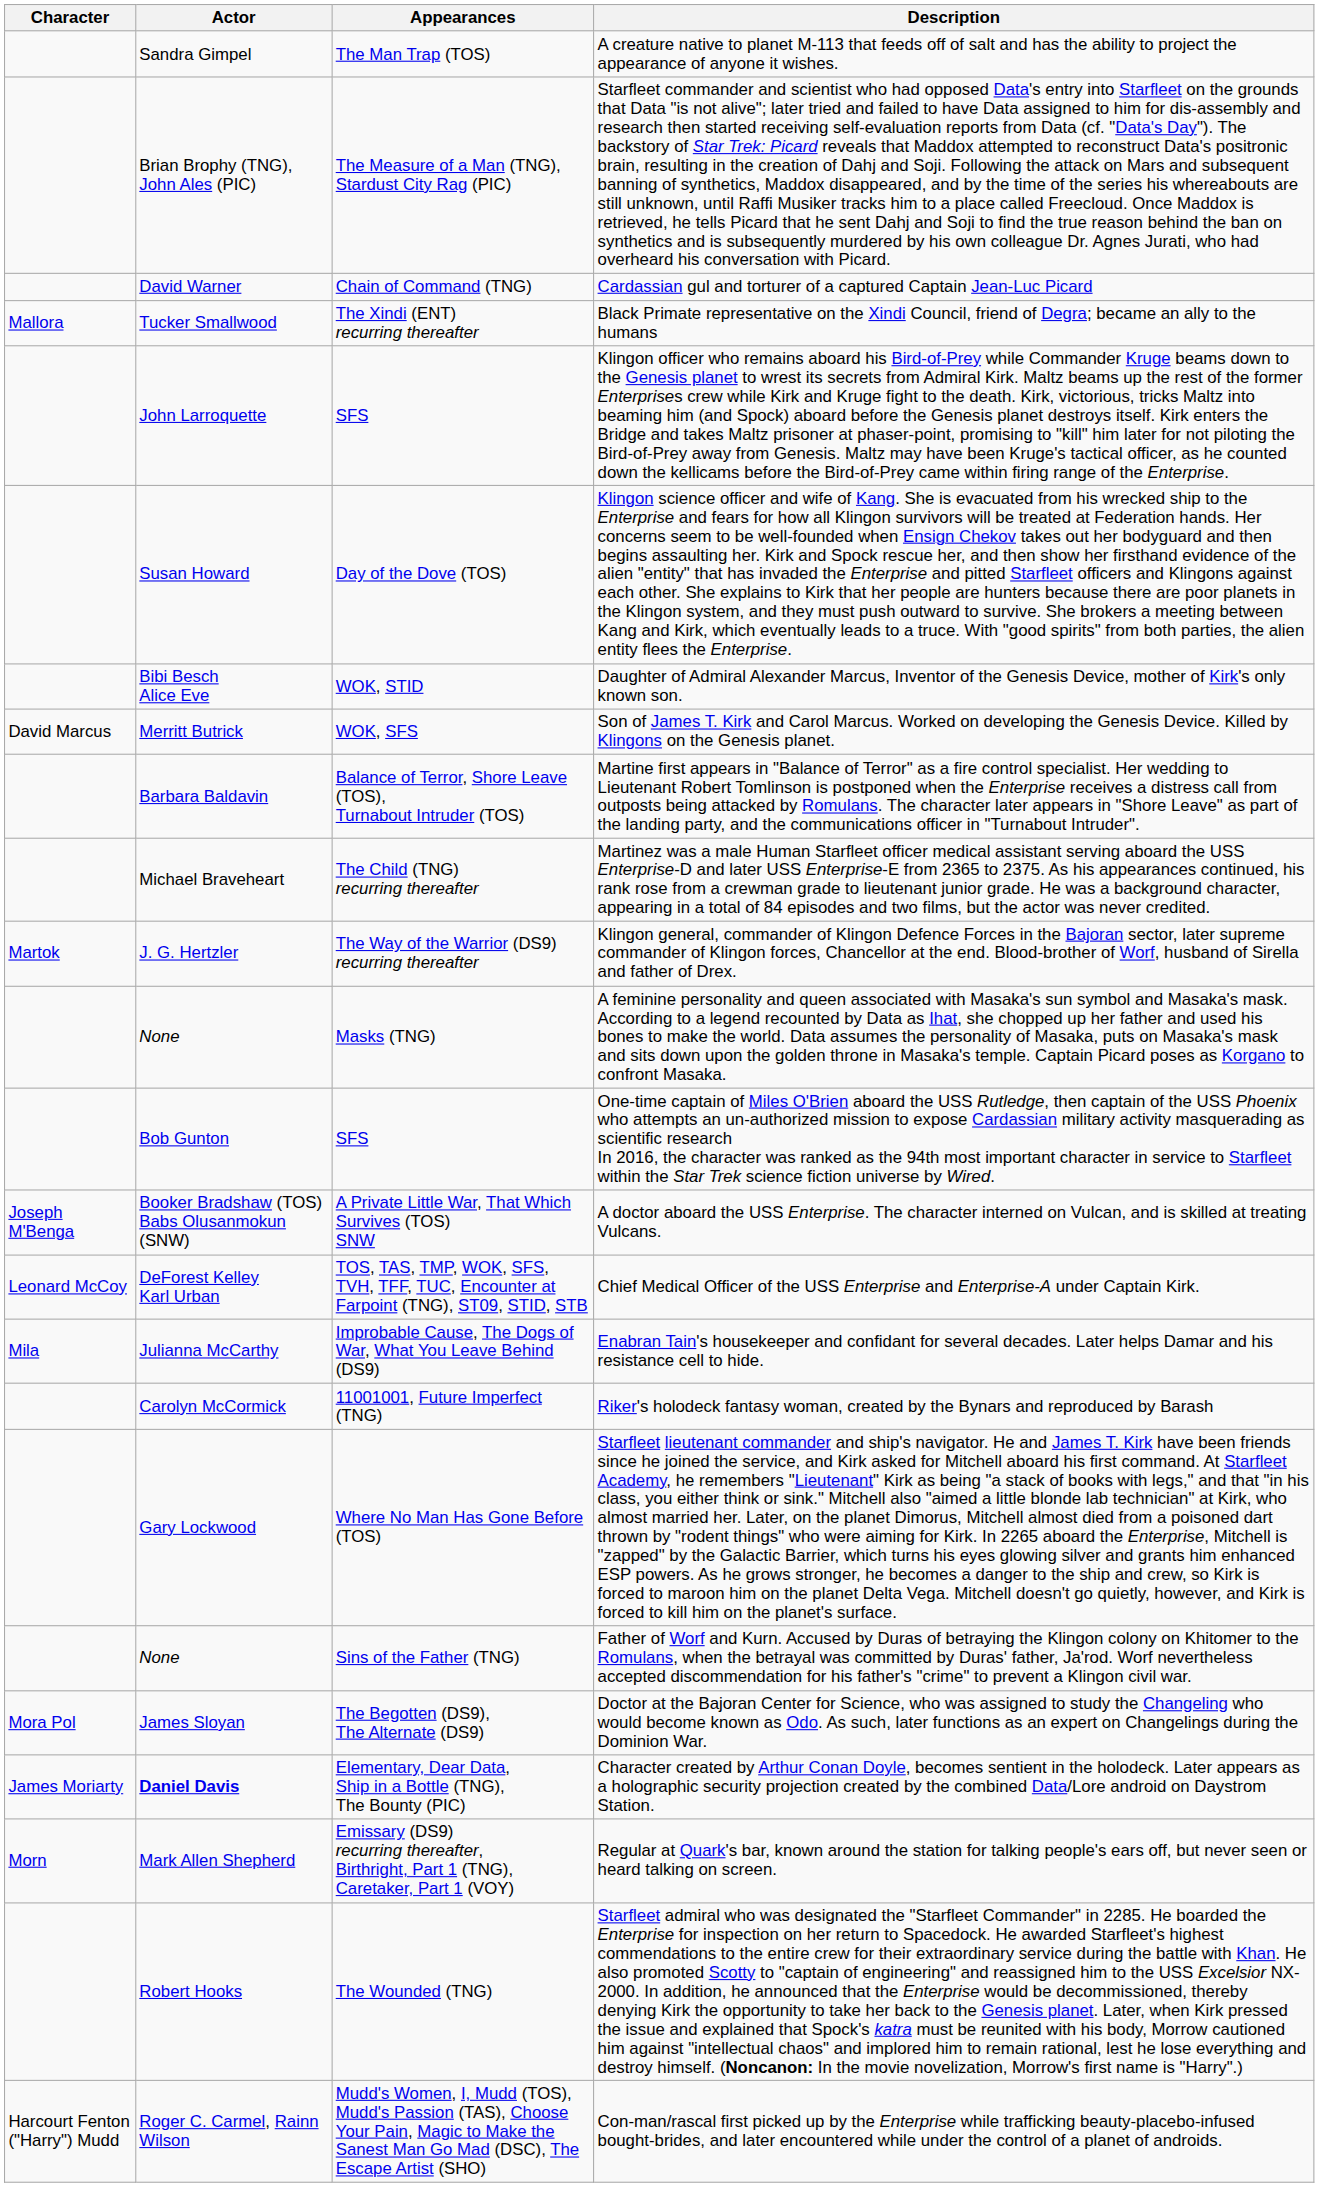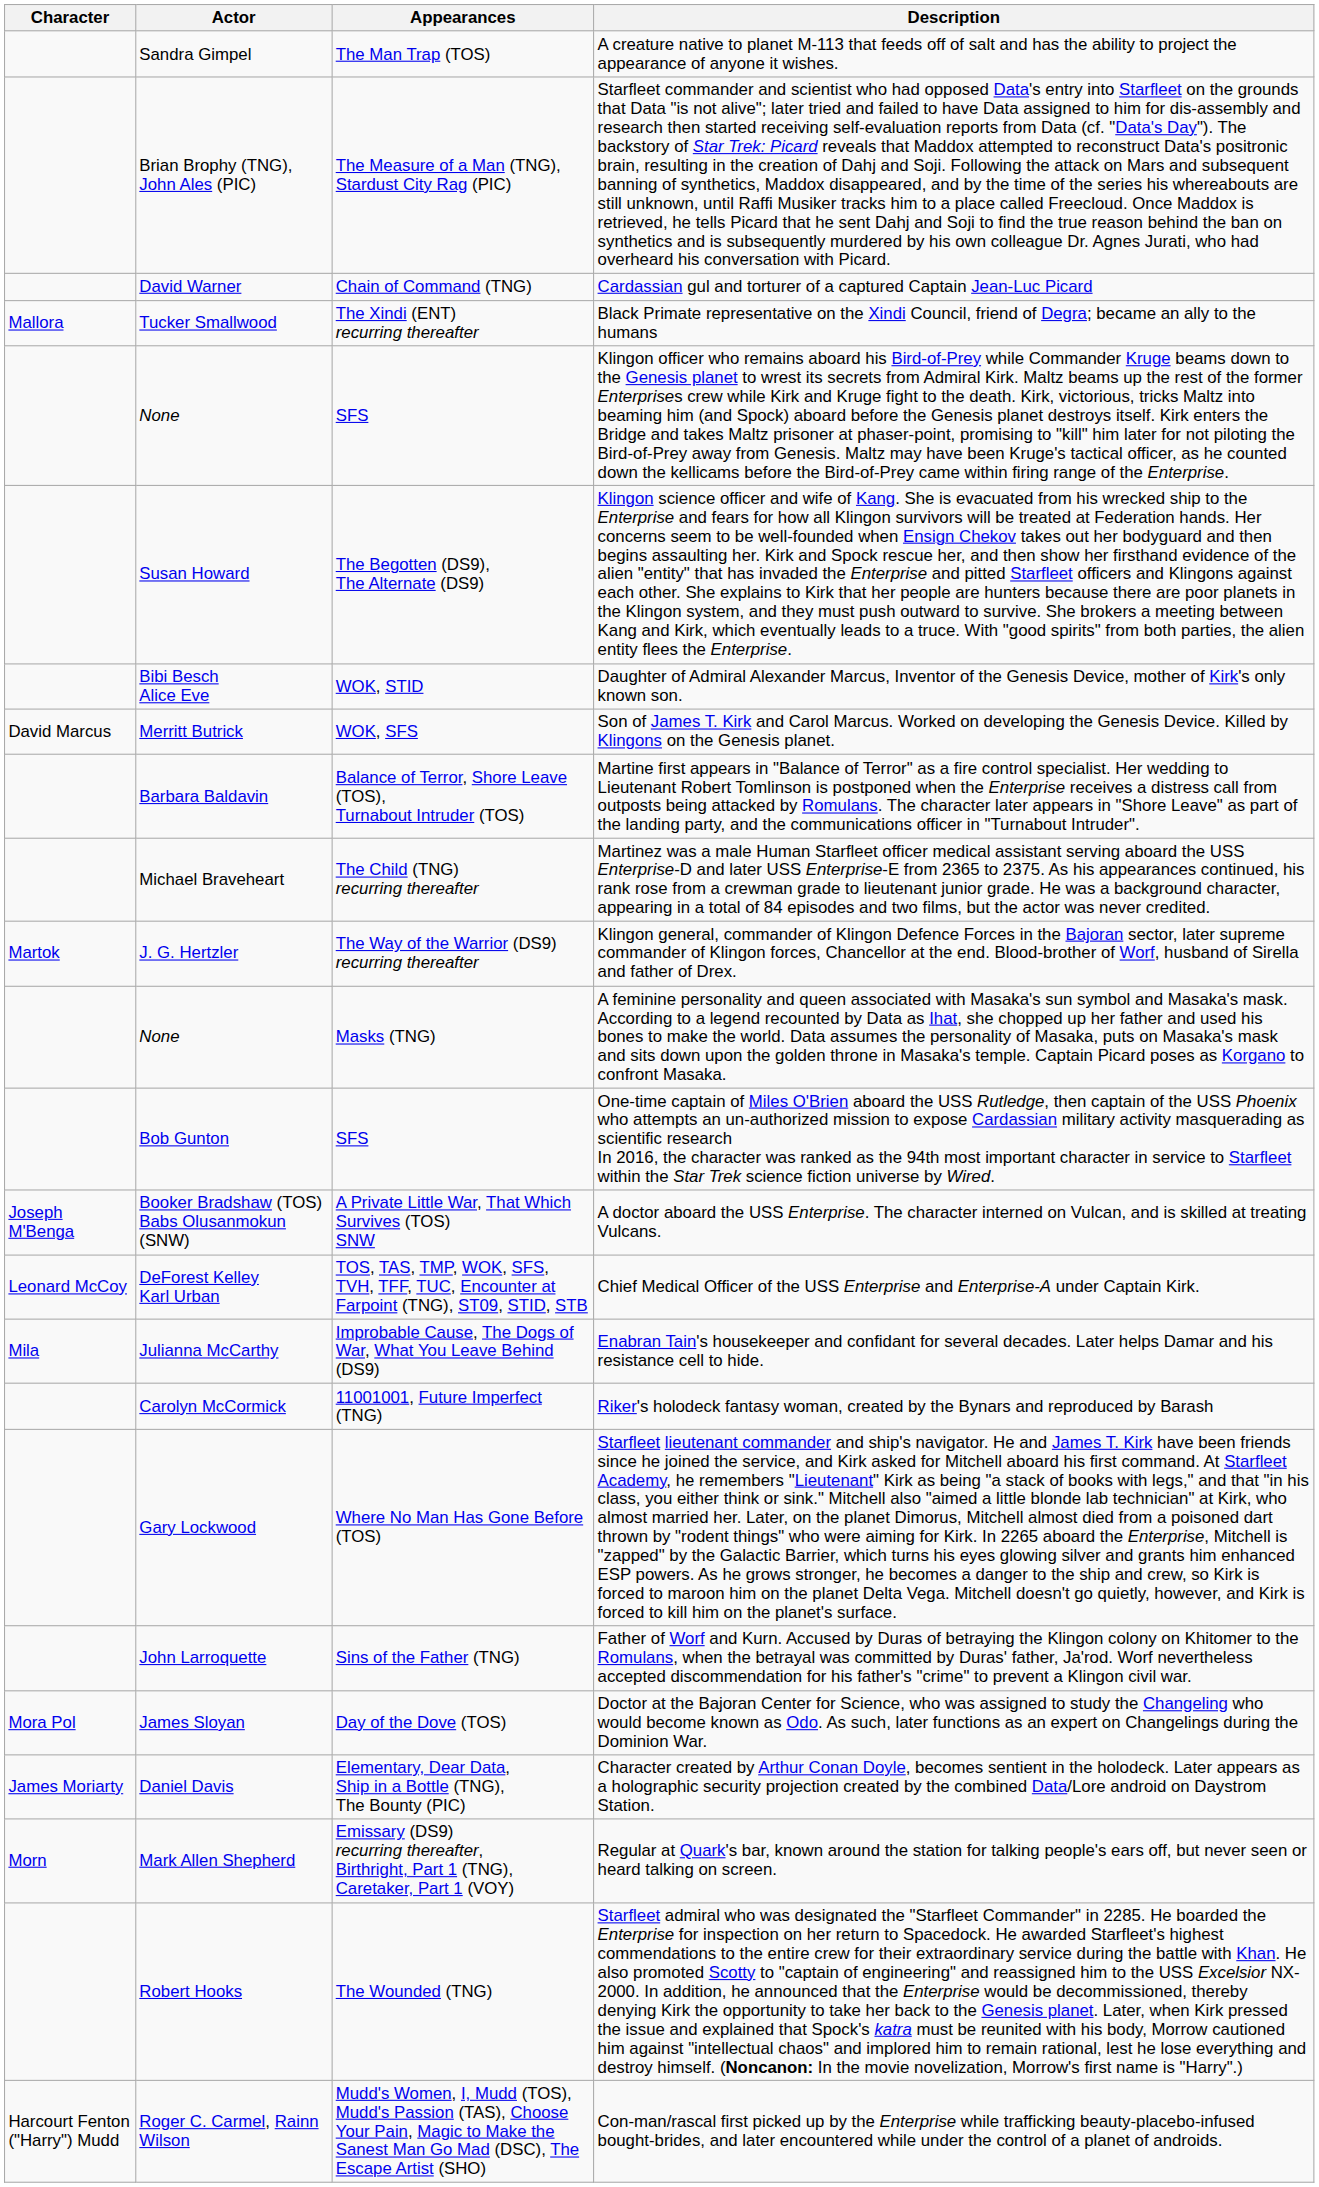(203, 415) John Larroquette -> (159, 415) None
(421, 574) Day of the Dove (TOS) -> (413, 574) The Begotten (DS9), The Alternate (DS9)
(159, 1658) None -> (203, 1658) John Larroquette
(413, 1722) The Begotten (DS9), The Alternate (DS9) -> (421, 1722) Day of the Dove (TOS)
(189, 1786) bold -> (186, 1786) normal
